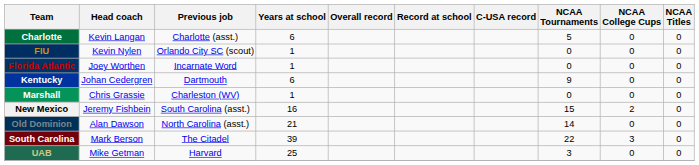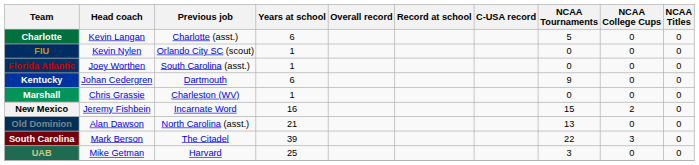(205, 66) Incarnate Word -> (205, 66) South Carolina (asst.)
(205, 110) South Carolina (asst.) -> (205, 110) Incarnate Word
(569, 124) 14 -> (569, 124) 13
